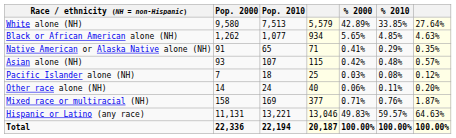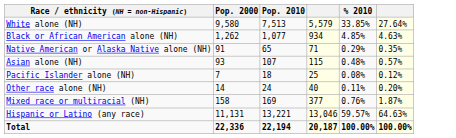- column: (358, 11)
